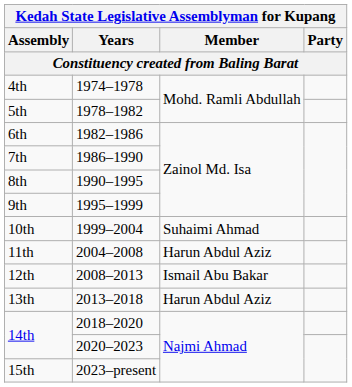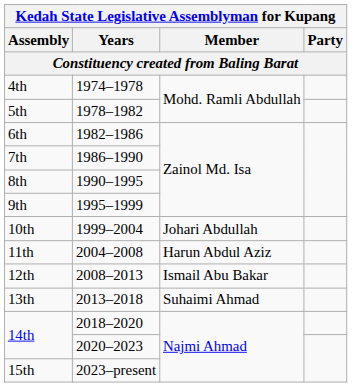(211, 228) Suhaimi Ahmad -> (210, 228) Johari Abdullah
(217, 299) Harun Abdul Aziz -> (211, 299) Suhaimi Ahmad
